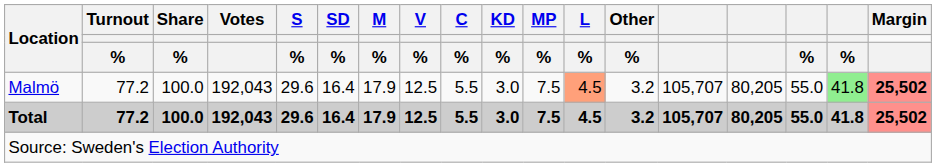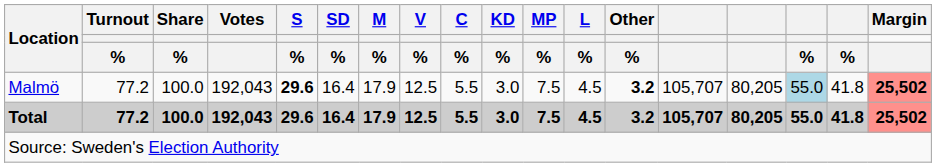(297, 87) normal -> (297, 87) bold
(590, 87) lightsalmon background -> (590, 87) no background
(643, 87) normal -> (643, 87) bold
(807, 87) no background -> (807, 87) lightblue background
(847, 87) lightgreen background -> (847, 87) no background
